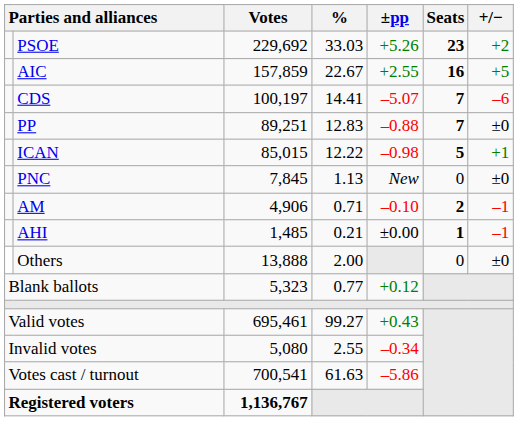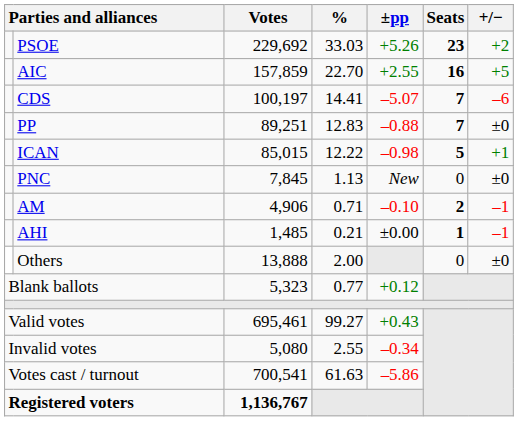(344, 71) 22.67 -> (344, 71) 22.70
